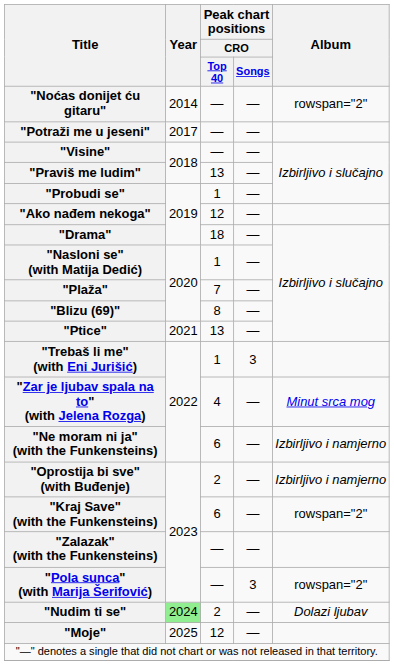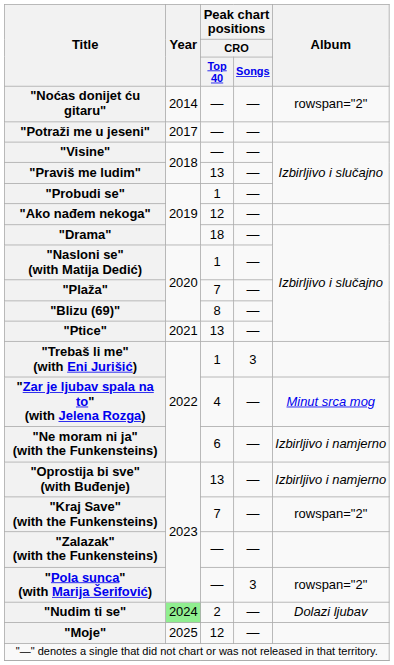(217, 479) 2 -> (217, 479) 13
(217, 514) 6 -> (217, 514) 7
